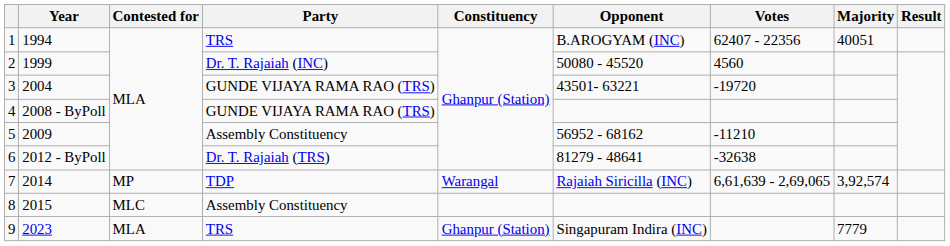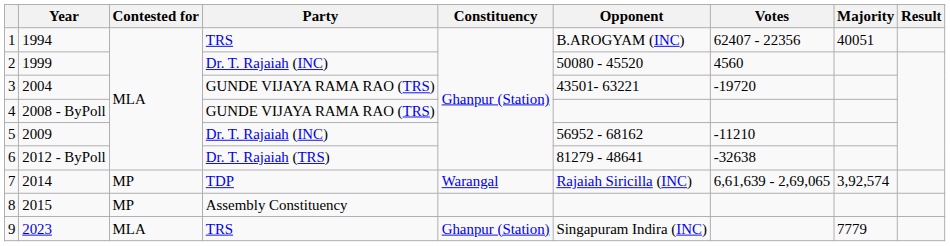(277, 134) Assembly Constituency -> (267, 134) Dr. T. Rajaiah (INC)
(129, 205) MLC -> (123, 205) MP
